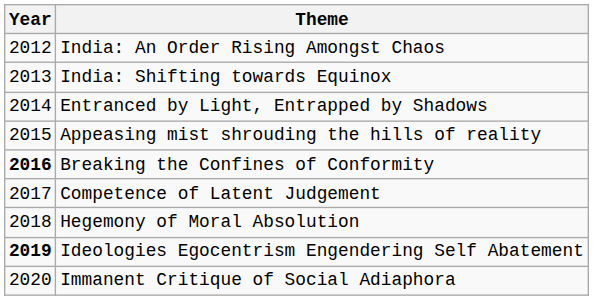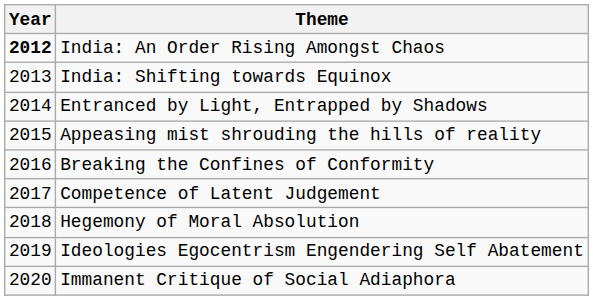(30, 48) normal -> (30, 48) bold
(30, 164) bold -> (30, 164) normal
(30, 251) bold -> (30, 251) normal
